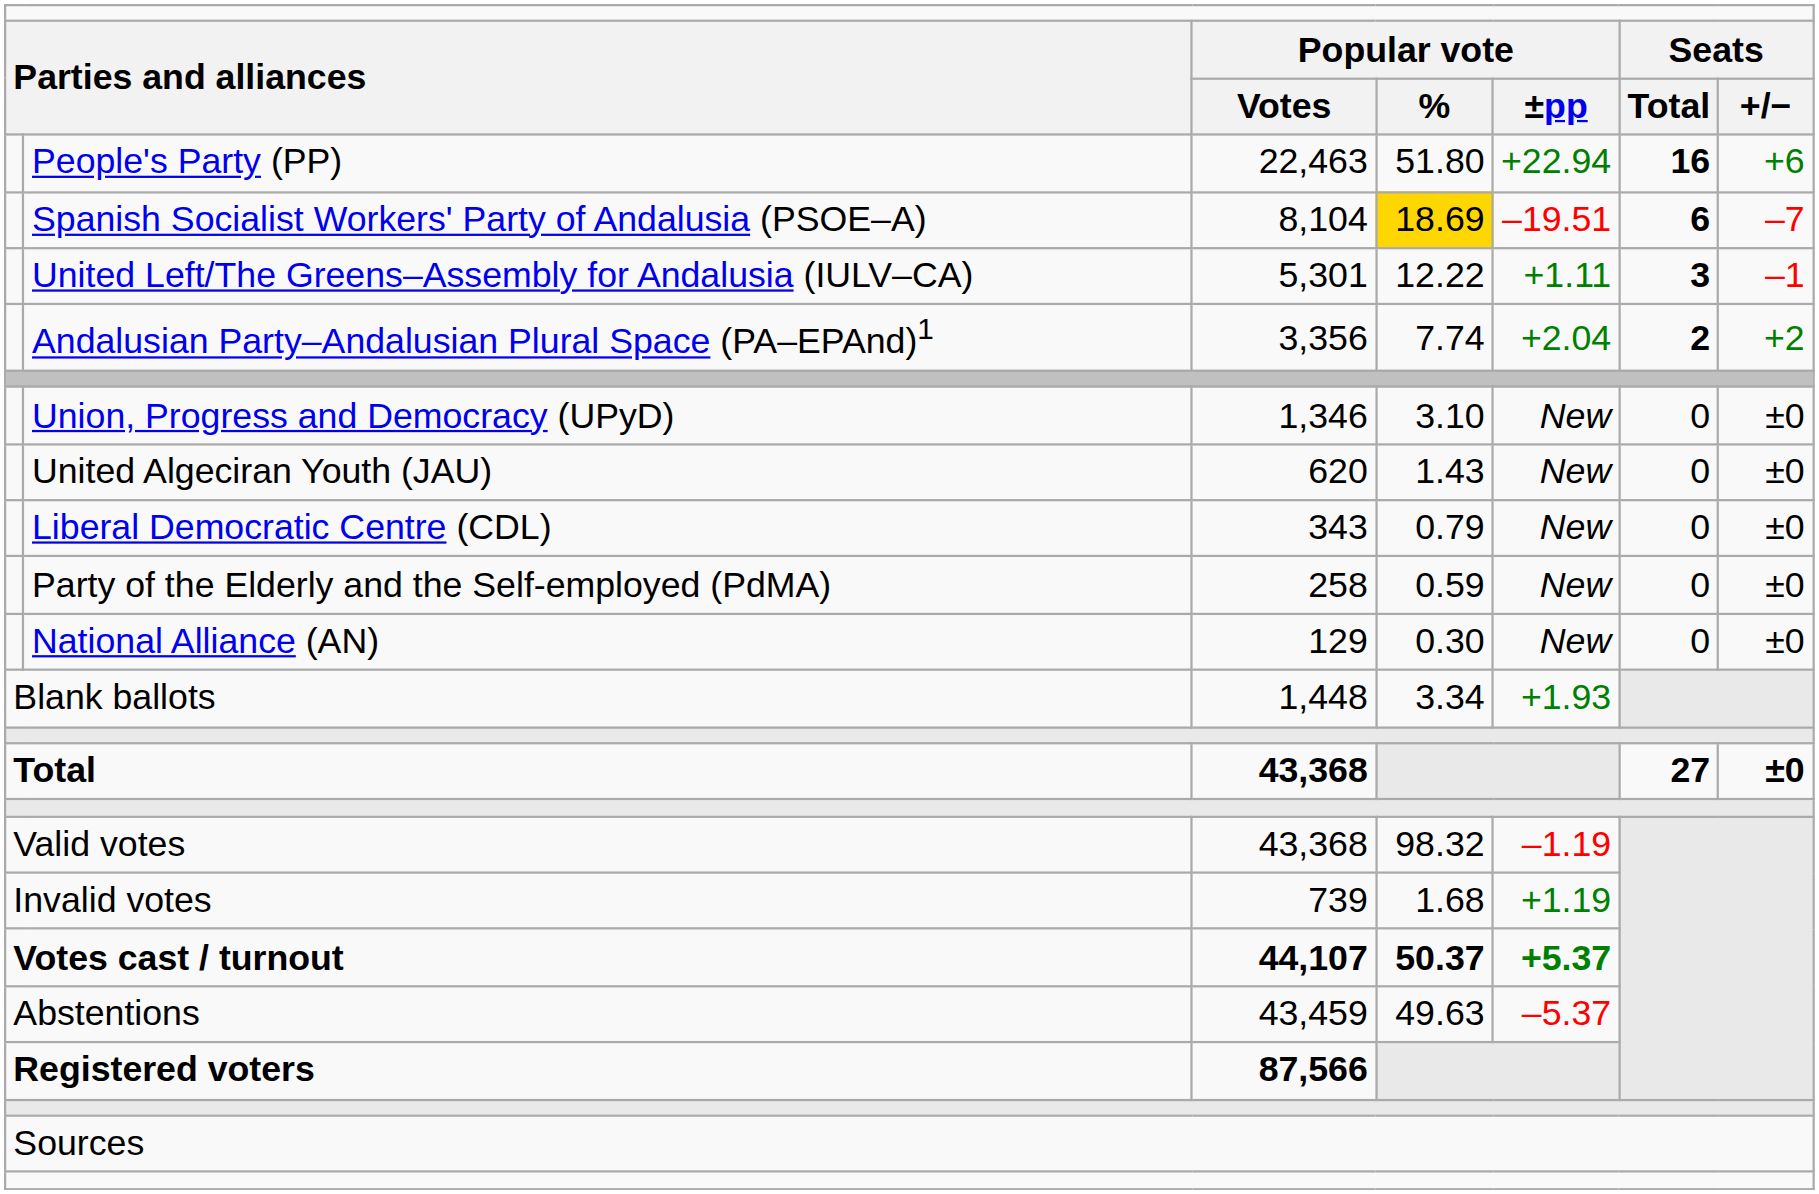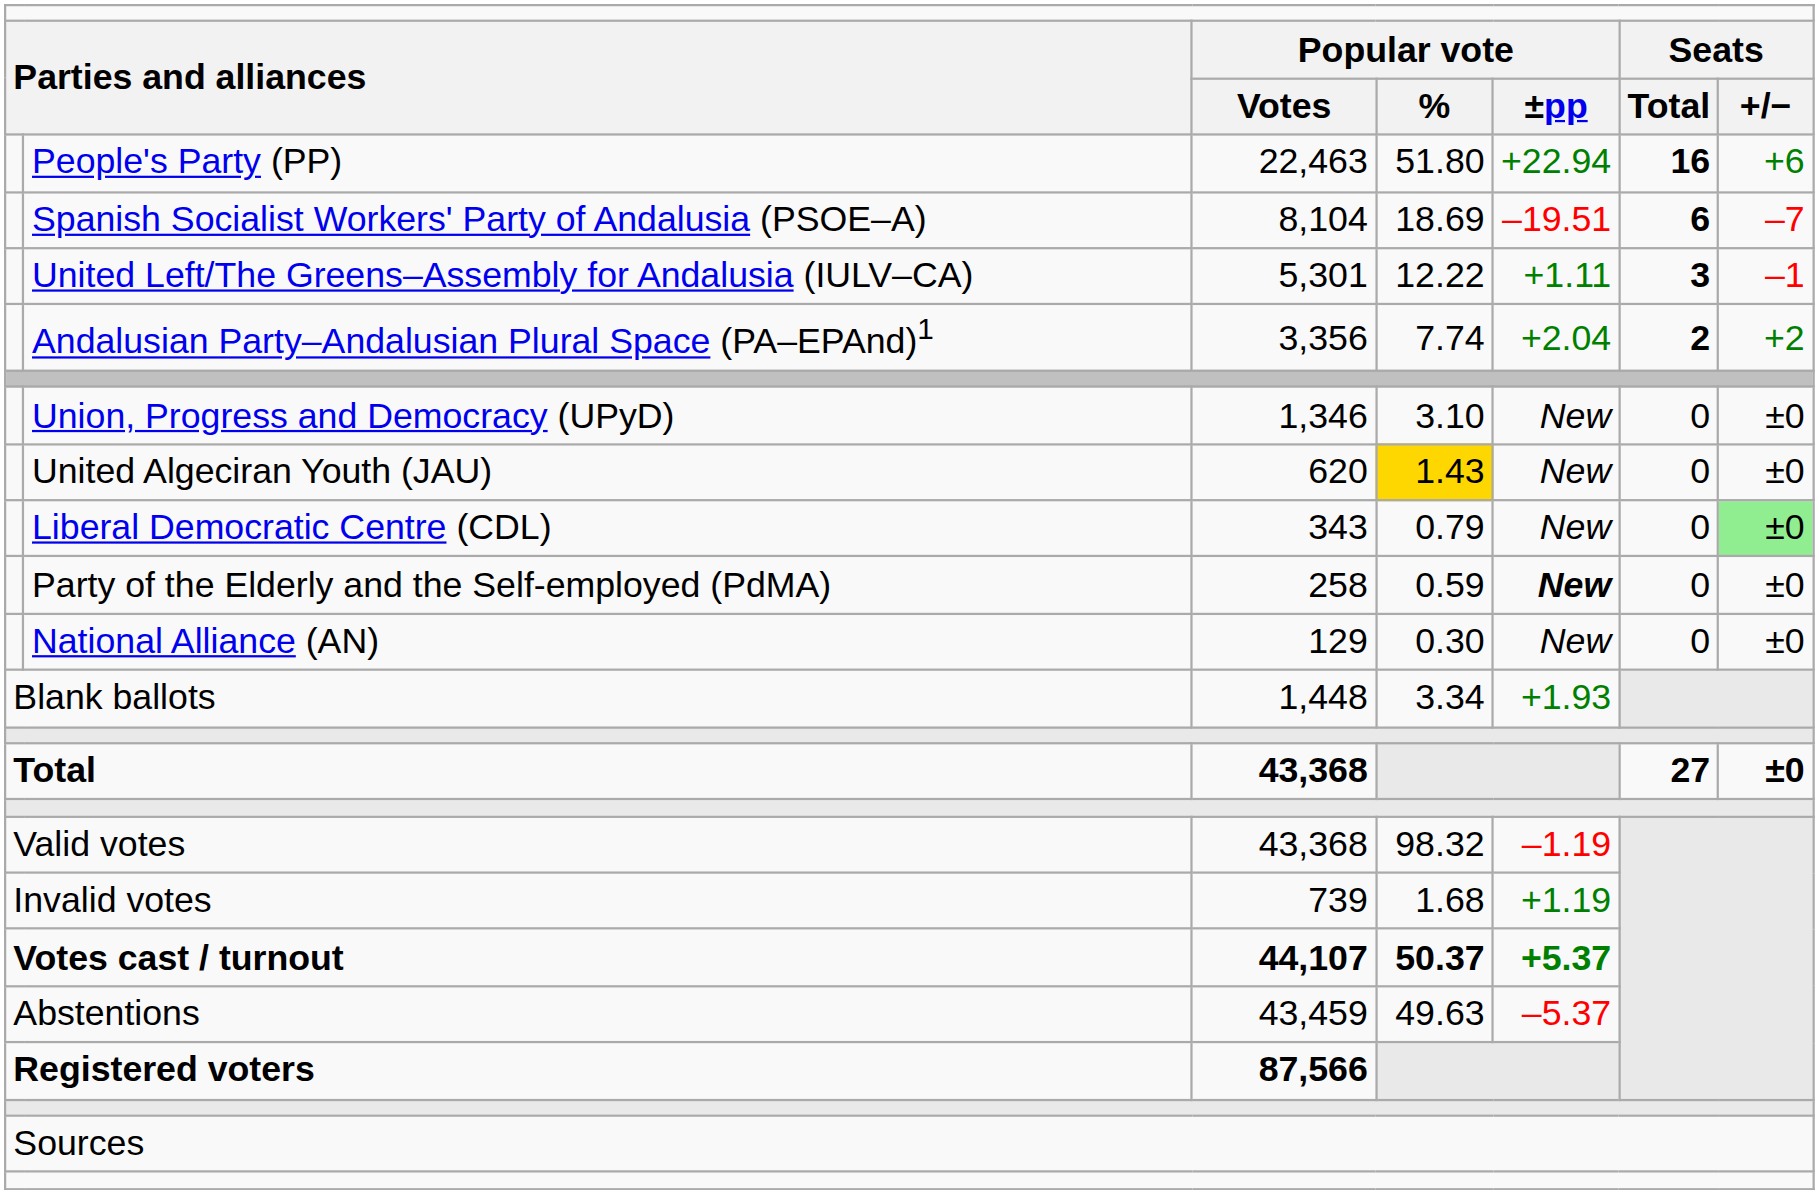(1440, 218) gold background -> (1440, 218) no background
(1450, 471) no background -> (1450, 471) gold background
(1785, 528) no background -> (1785, 528) lightgreen background
(1575, 584) normal -> (1574, 584) bold
